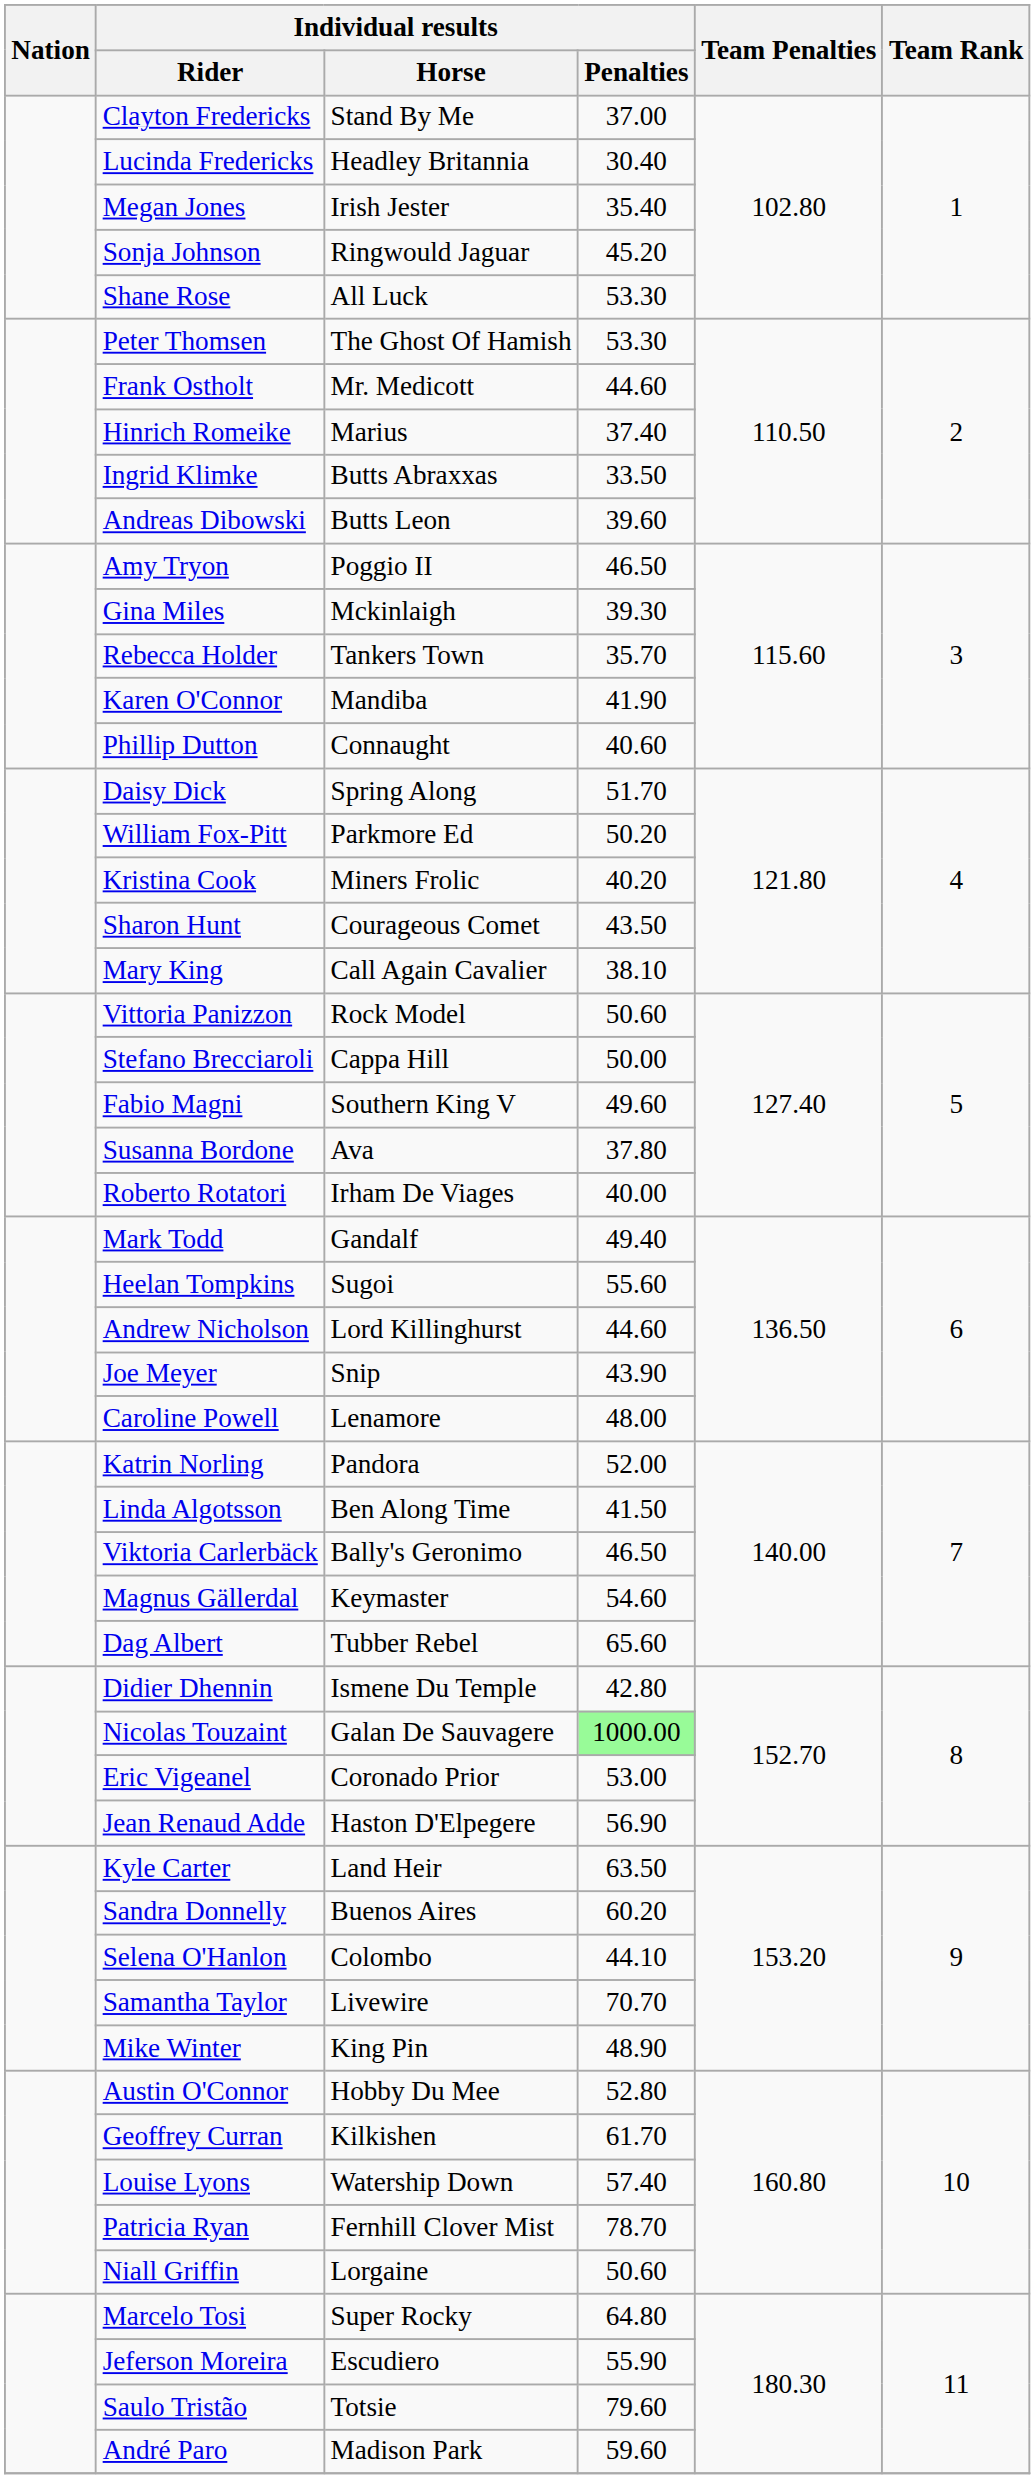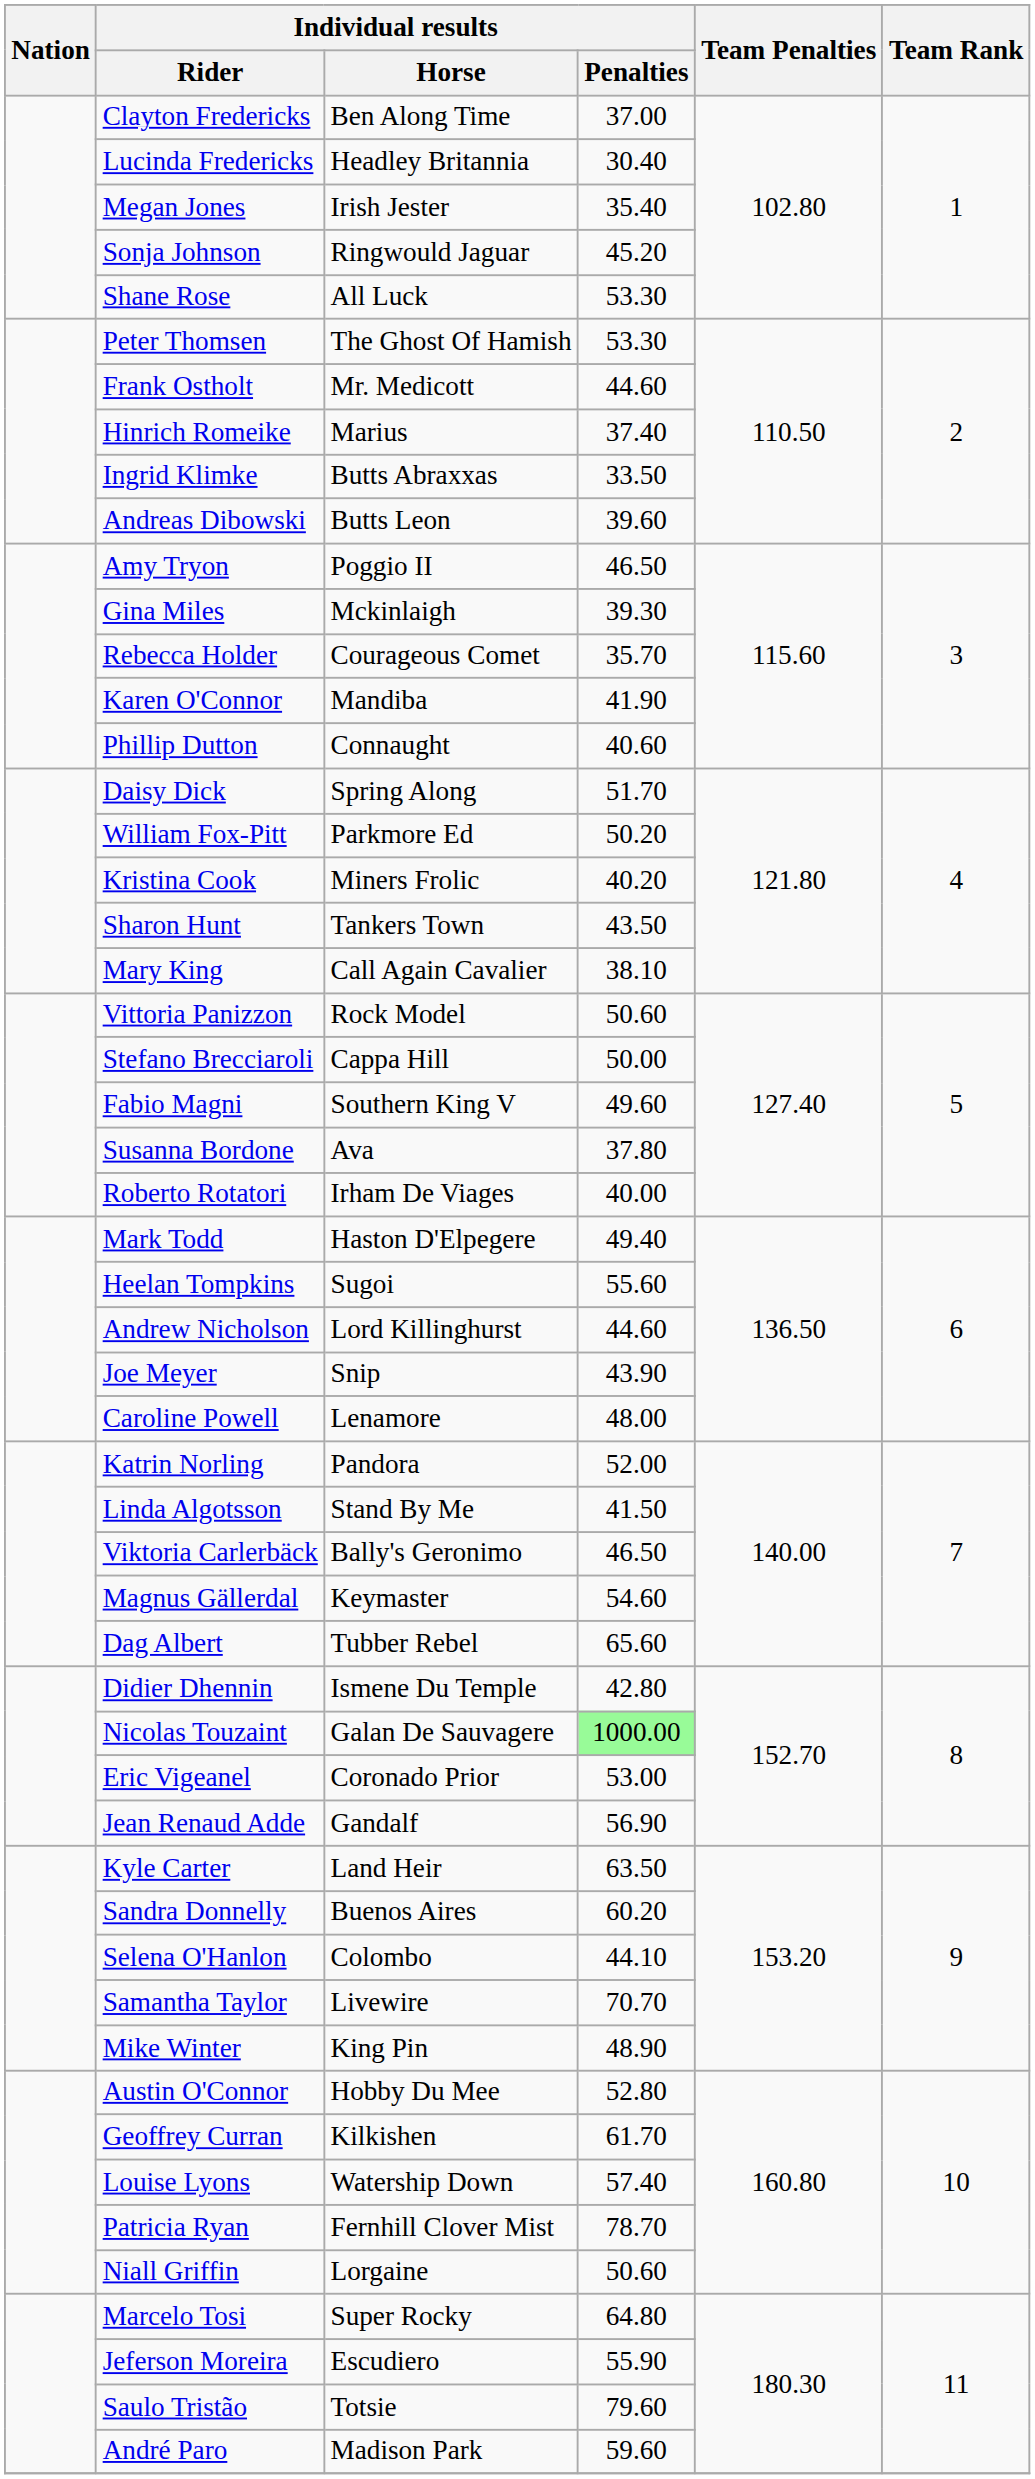(402, 117) Stand By Me -> (420, 117) Ben Along Time
(407, 655) Tankers Town -> (435, 655) Courageous Comet
(435, 925) Courageous Comet -> (407, 925) Tankers Town
(374, 1239) Gandalf -> (433, 1239) Haston D'Elpegere
(420, 1508) Ben Along Time -> (402, 1508) Stand By Me
(433, 1822) Haston D'Elpegere -> (374, 1822) Gandalf
